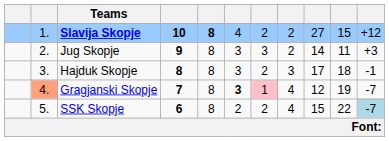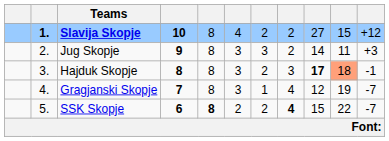(44, 33) normal -> (44, 33) bold
(211, 33) bold -> (211, 33) normal
(318, 71) normal -> (318, 71) bold
(344, 71) no background -> (344, 71) lightsalmon background
(44, 90) lightsalmon background -> (44, 90) no background
(238, 90) bold -> (238, 90) normal
(265, 90) pink background -> (265, 90) no background
(211, 109) normal -> (211, 109) bold
(291, 109) normal -> (291, 109) bold
(371, 109) lightblue background -> (371, 109) no background
